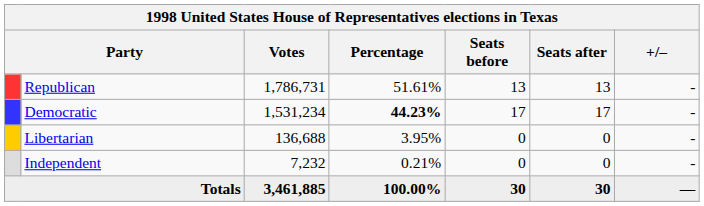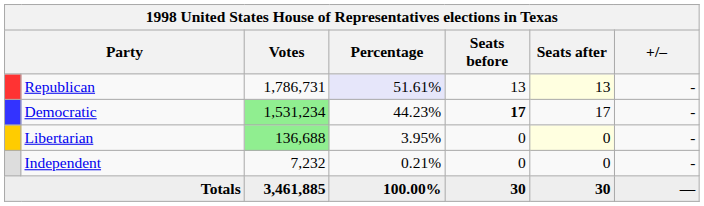(417, 86) no background -> (417, 86) lavender background
(603, 86) no background -> (603, 86) lightyellow background
(294, 112) no background -> (294, 112) lightgreen background
(416, 112) bold -> (417, 112) normal
(518, 112) normal -> (518, 112) bold
(300, 138) no background -> (300, 138) lightgreen background
(607, 138) no background -> (607, 138) lightyellow background
